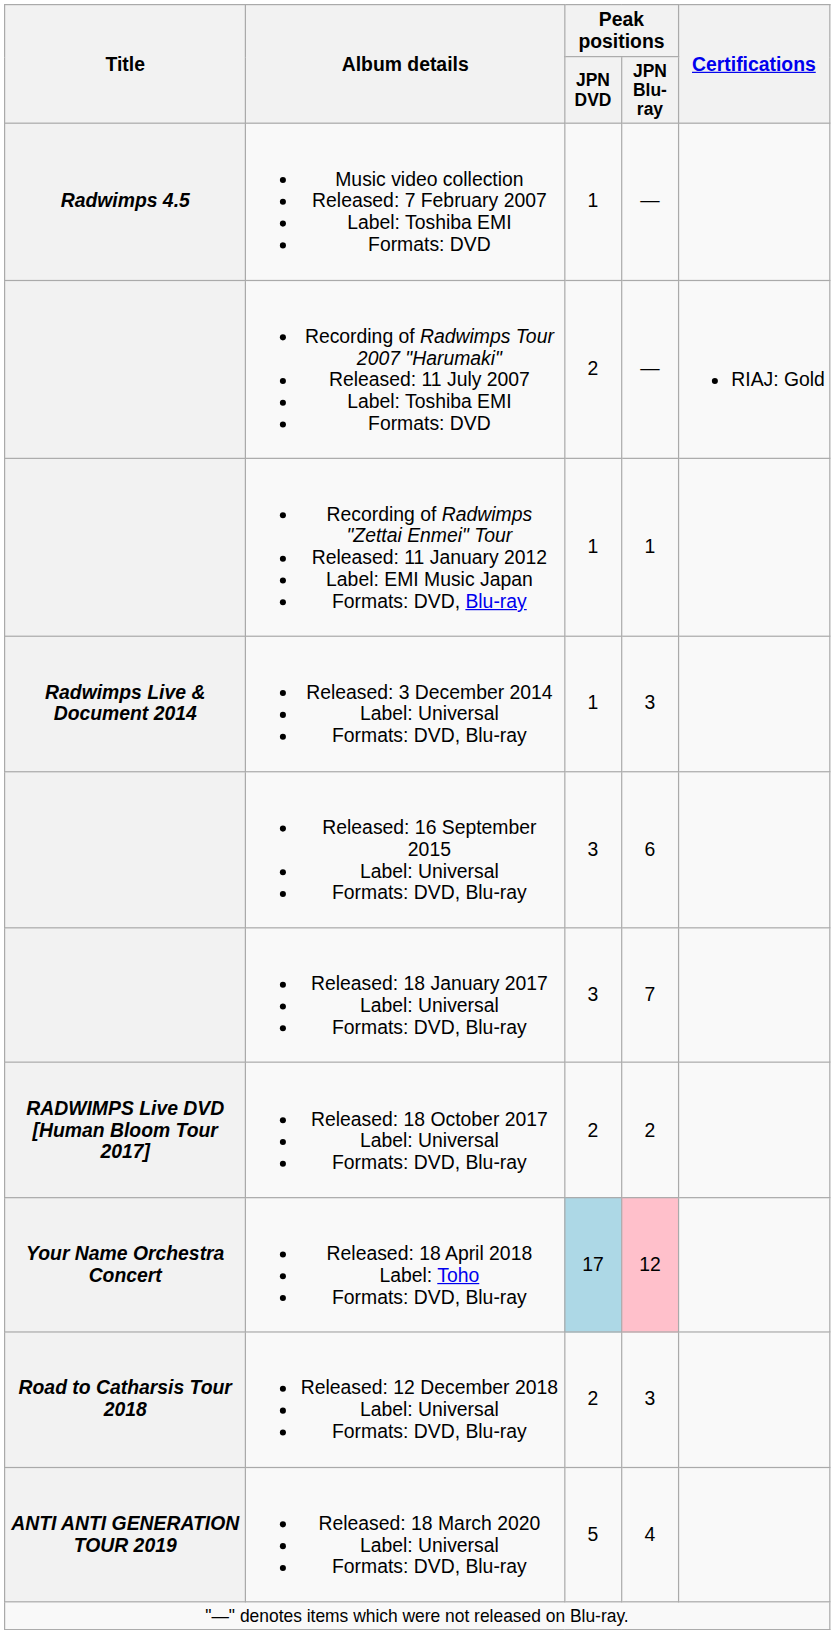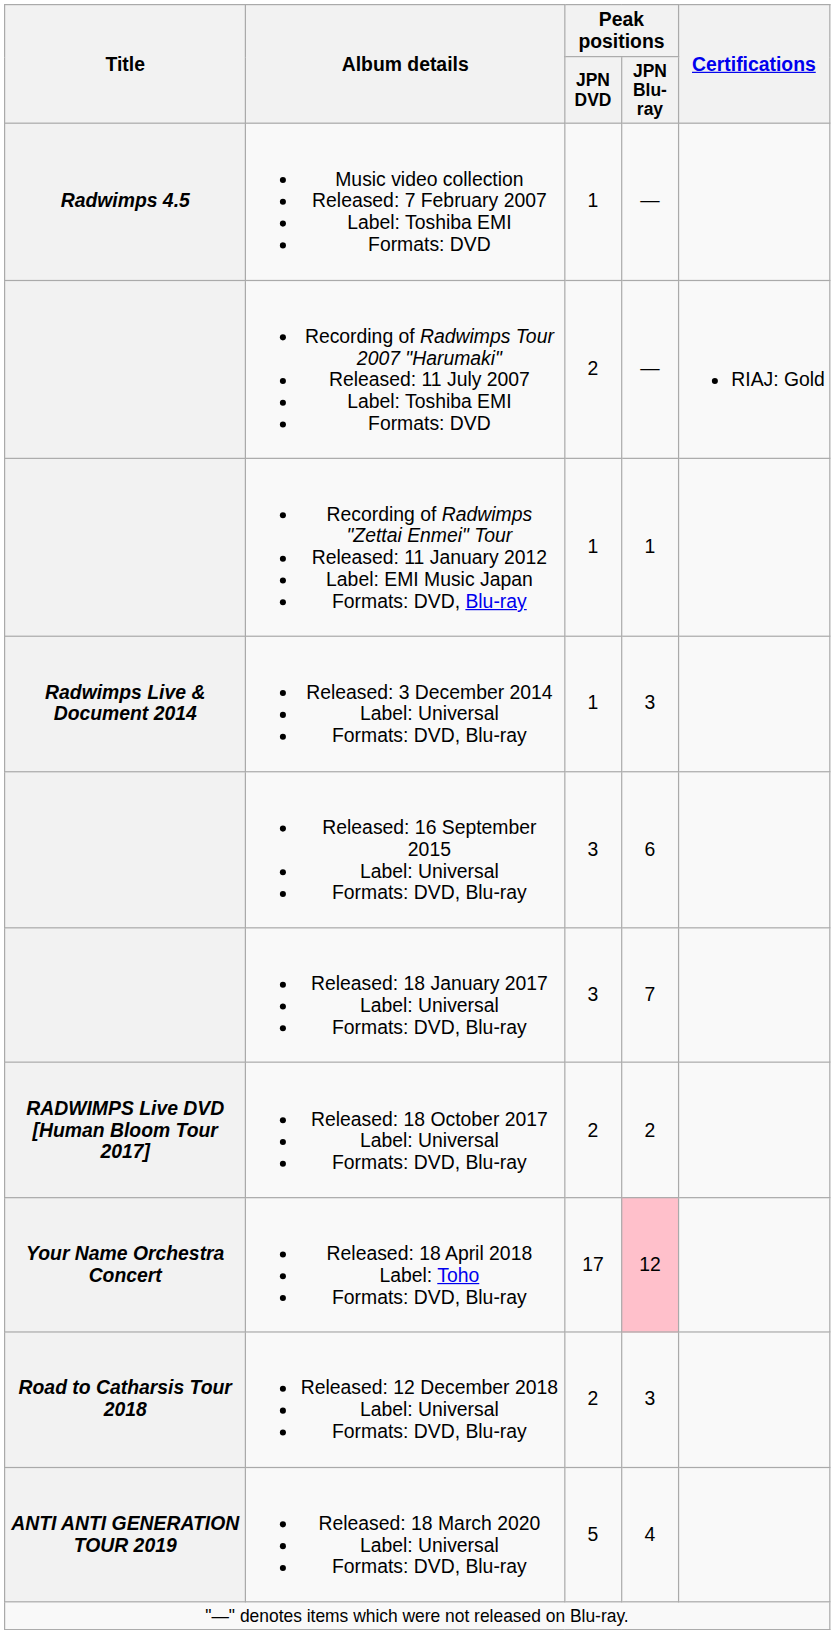(593, 1264) lightblue background -> (593, 1264) no background
